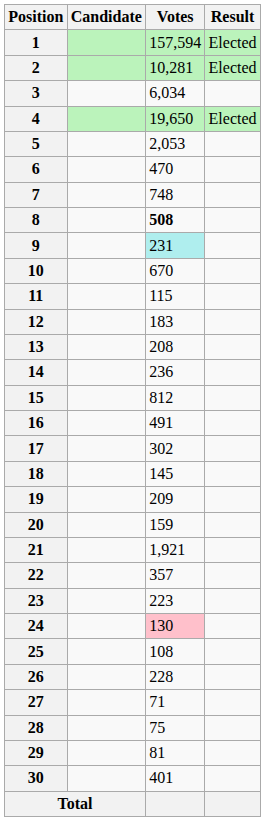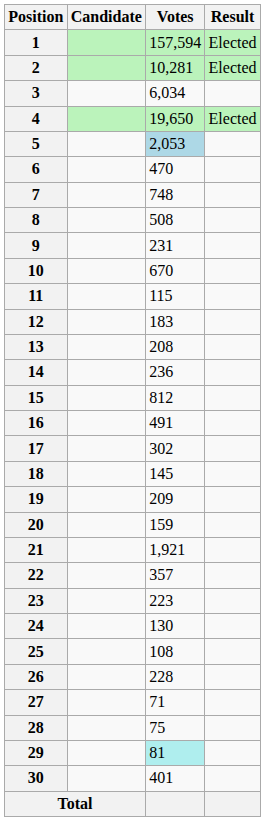(167, 144) no background -> (167, 144) lightblue background
(161, 220) bold -> (161, 220) normal
(161, 245) paleturquoise background -> (161, 245) no background
(161, 626) pink background -> (161, 626) no background
(157, 753) no background -> (157, 753) paleturquoise background
